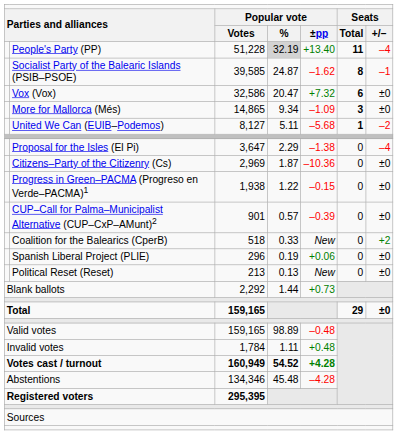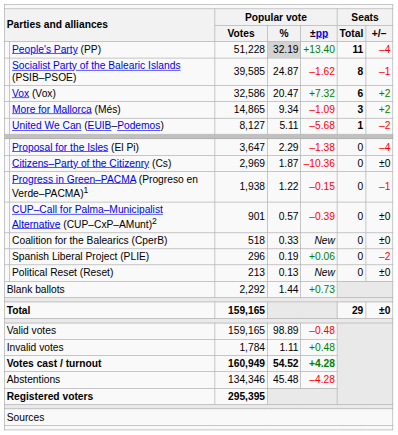(385, 93) ±0 -> (385, 93) +2
(385, 110) ±0 -> (385, 110) +2
(385, 186) ±0 -> (385, 186) –1
(385, 240) +2 -> (385, 240) ±0
(385, 257) ±0 -> (385, 257) –2
